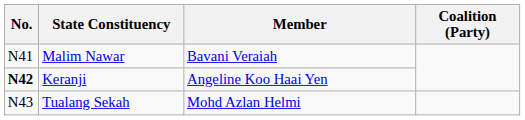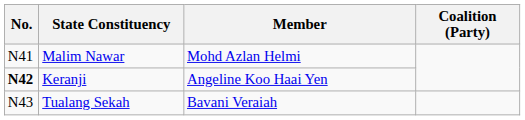(232, 56) Bavani Veraiah -> (244, 56) Mohd Azlan Helmi
(244, 102) Mohd Azlan Helmi -> (232, 102) Bavani Veraiah
